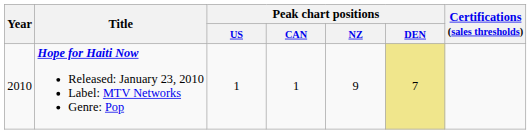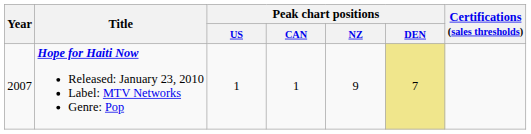(20, 86) 2010 -> (20, 86) 2007
